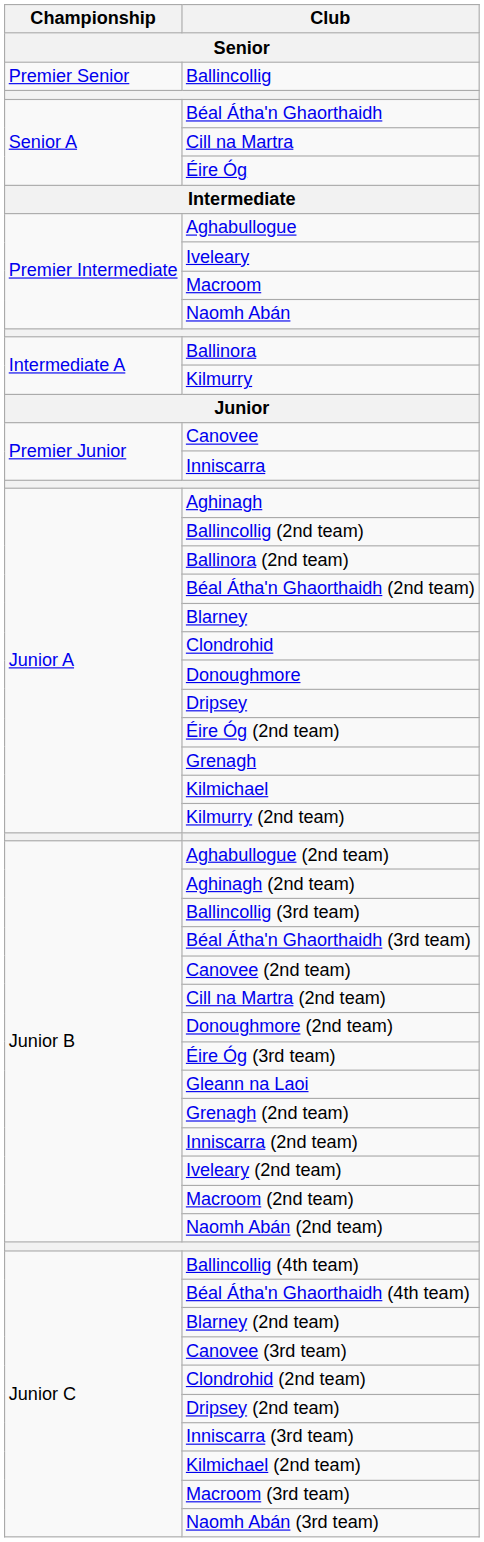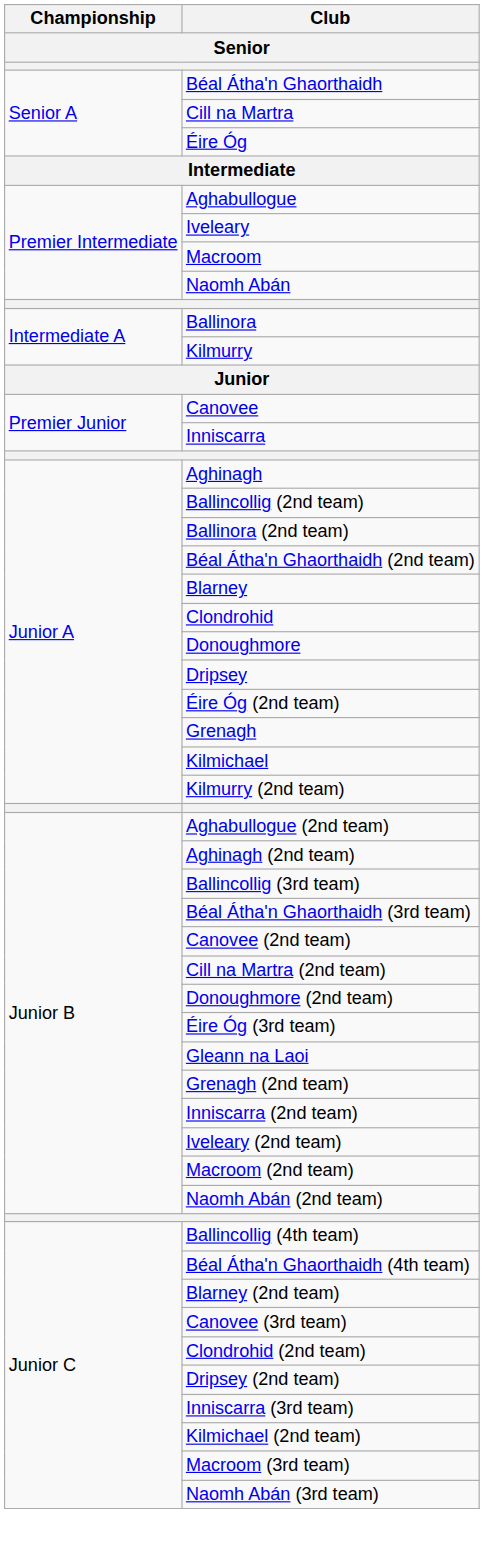- row: (229, 76)
